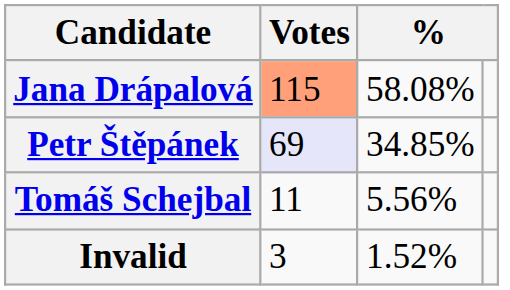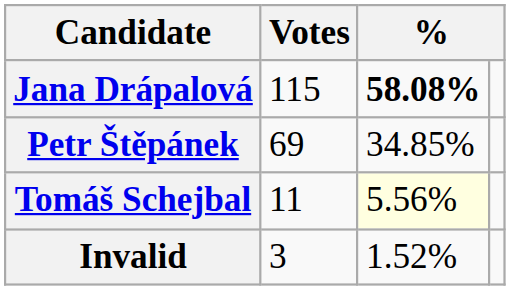(295, 88) lightsalmon background -> (295, 88) no background
(420, 88) normal -> (423, 88) bold
(287, 144) lavender background -> (287, 144) no background
(412, 199) no background -> (412, 199) lightyellow background
